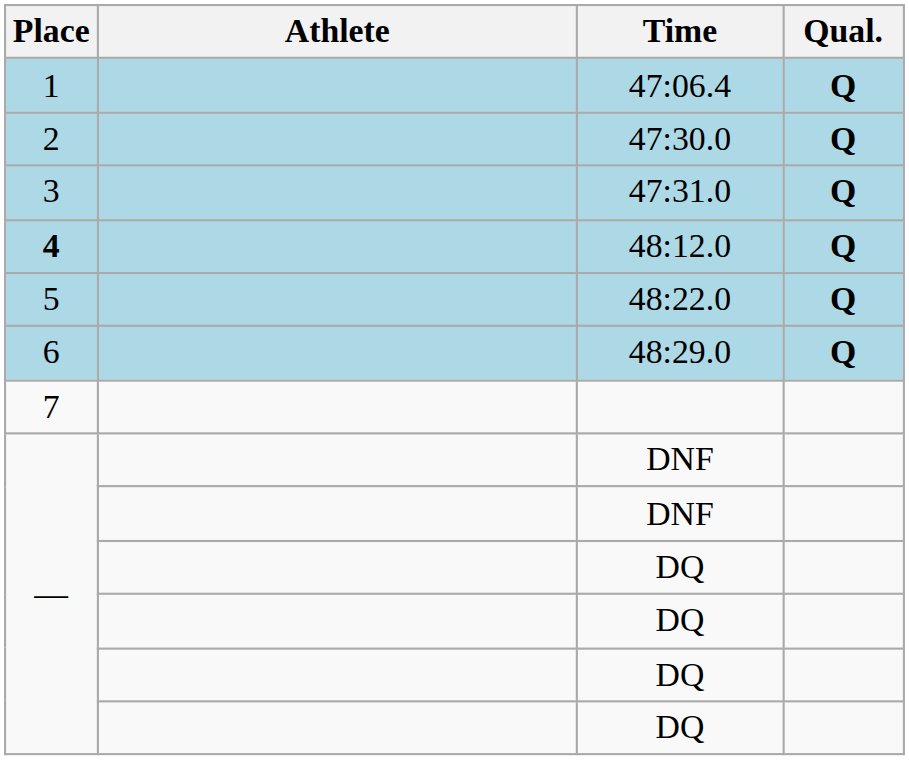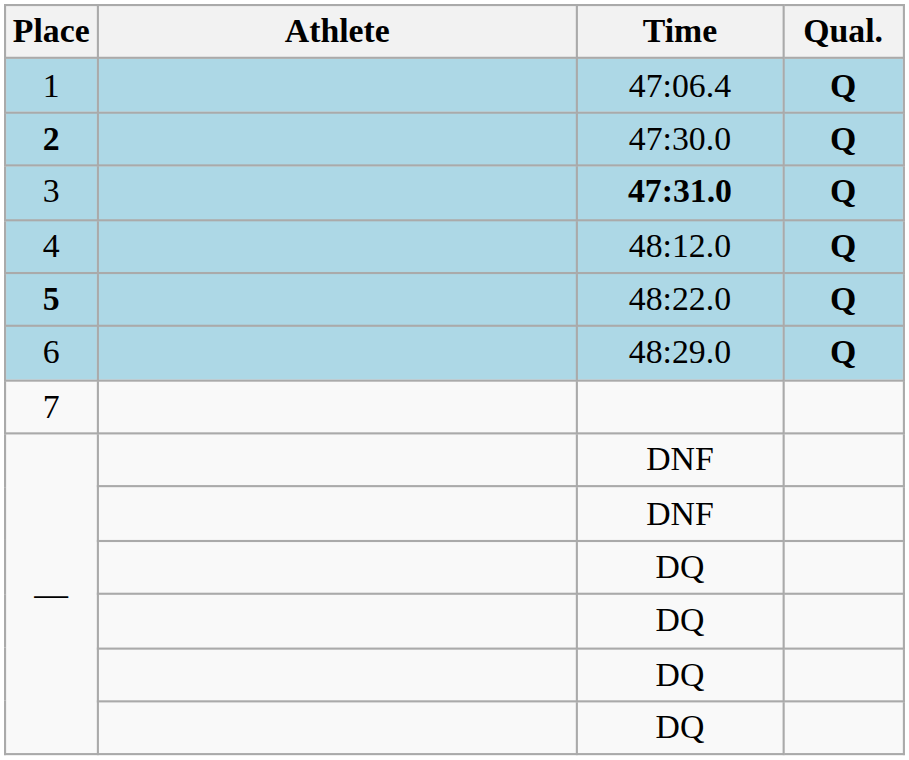(51, 138) normal -> (51, 138) bold
(680, 191) normal -> (680, 191) bold
(51, 245) bold -> (51, 245) normal
(51, 298) normal -> (51, 298) bold
